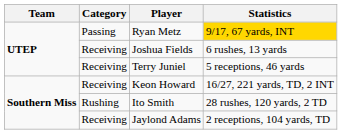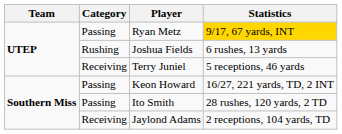(104, 49) Receiving -> (100, 49) Rushing
(104, 84) Receiving -> (99, 84) Passing
(100, 102) Rushing -> (99, 102) Passing
